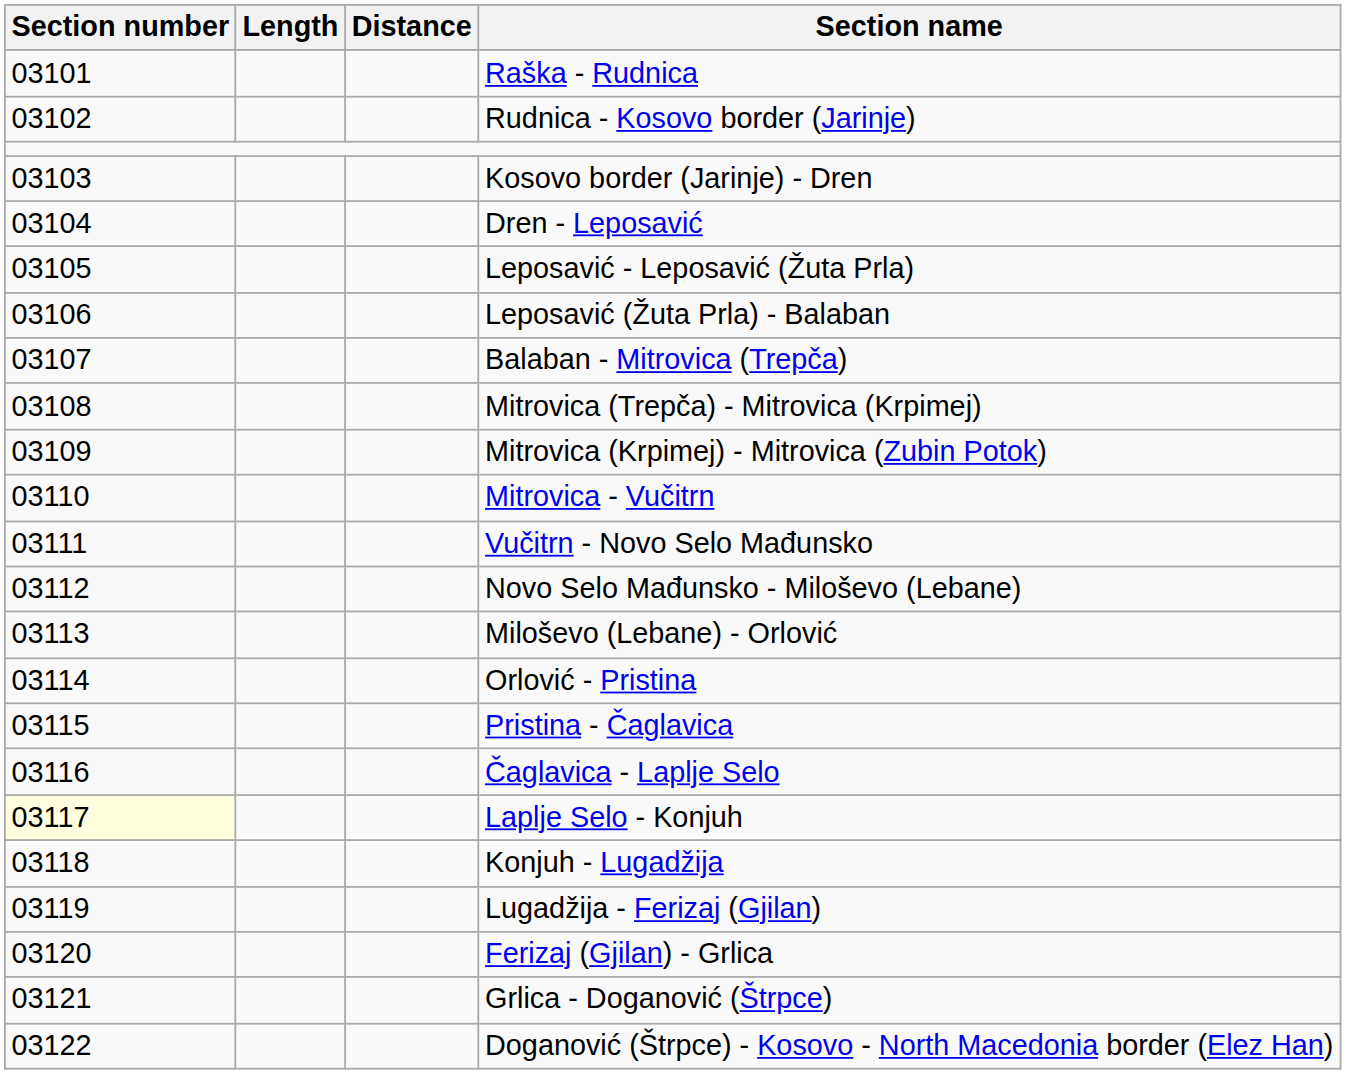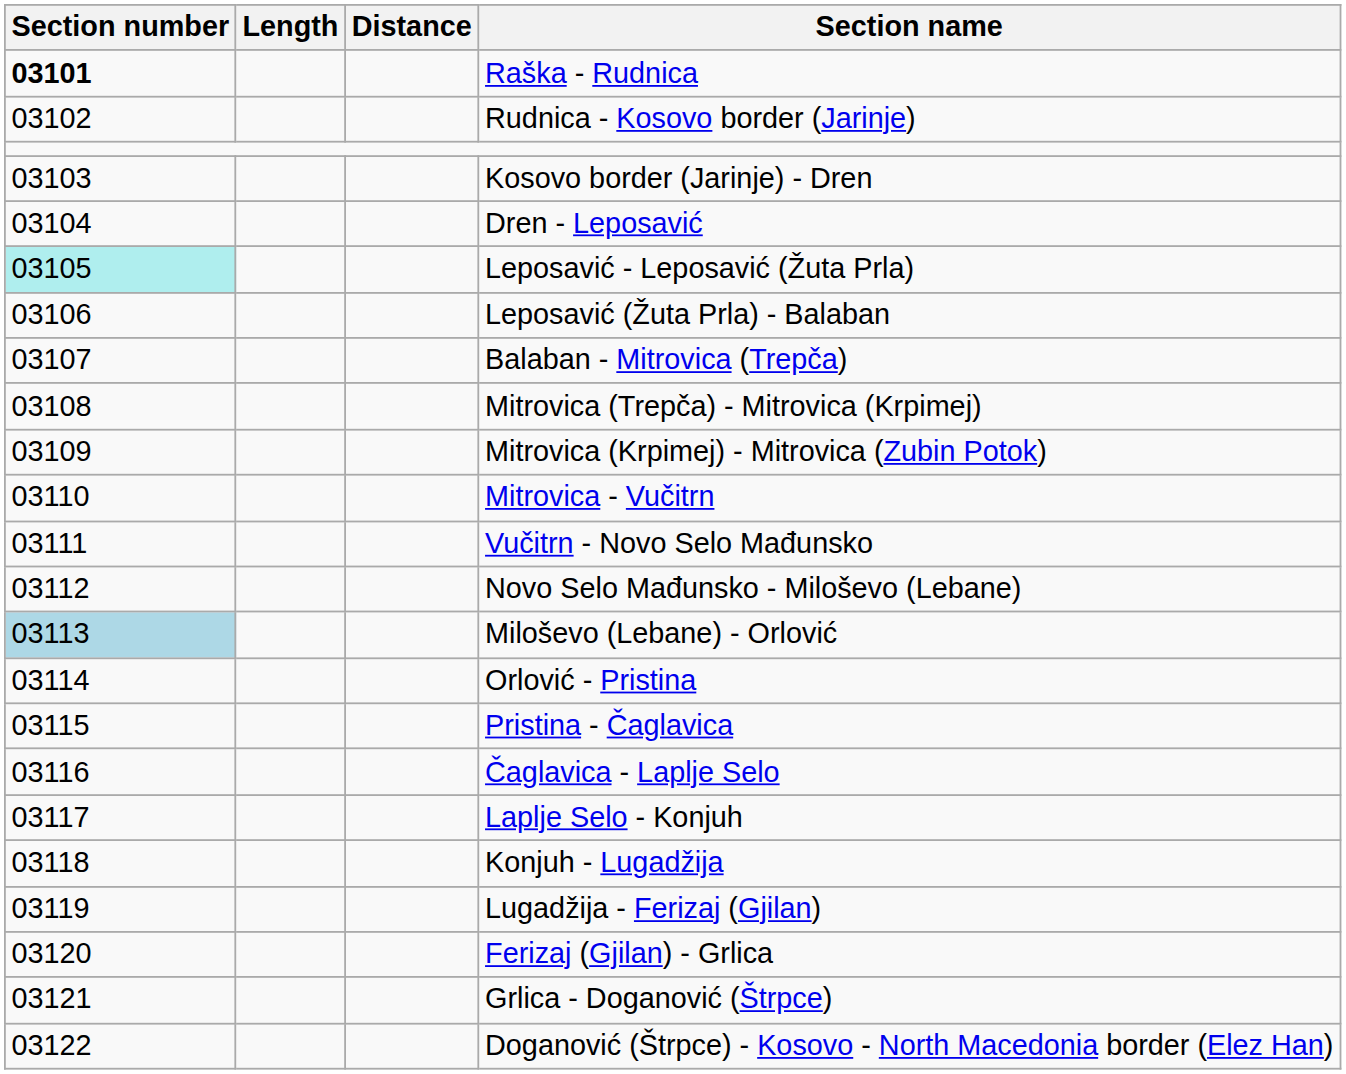(52, 73) normal -> (52, 73) bold
(52, 268) no background -> (52, 268) paleturquoise background
(51, 634) no background -> (51, 634) lightblue background
(51, 817) lightyellow background -> (51, 817) no background
